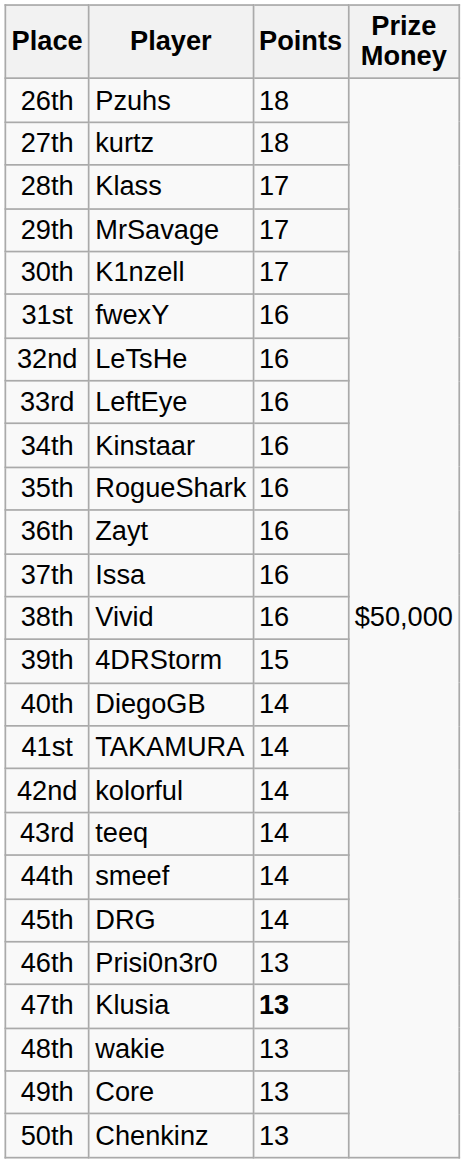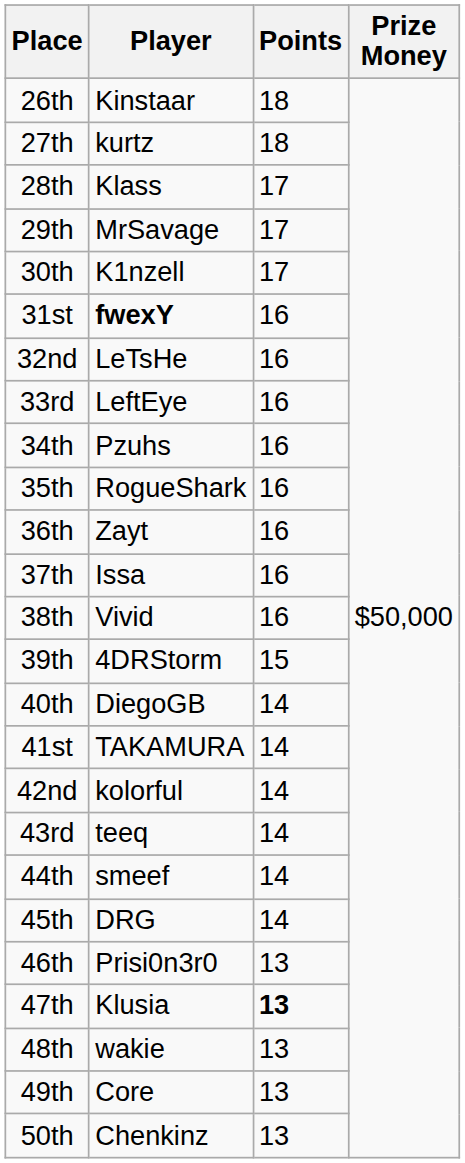(133, 100) Pzuhs -> (145, 100) Kinstaar
(132, 315) normal -> (135, 315) bold
(145, 445) Kinstaar -> (133, 445) Pzuhs
